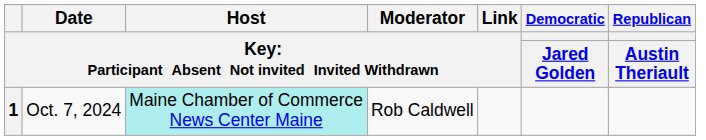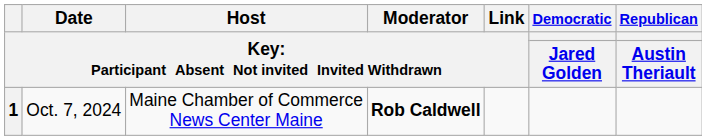(246, 111) paleturquoise background -> (246, 111) no background
(422, 111) normal -> (426, 111) bold
